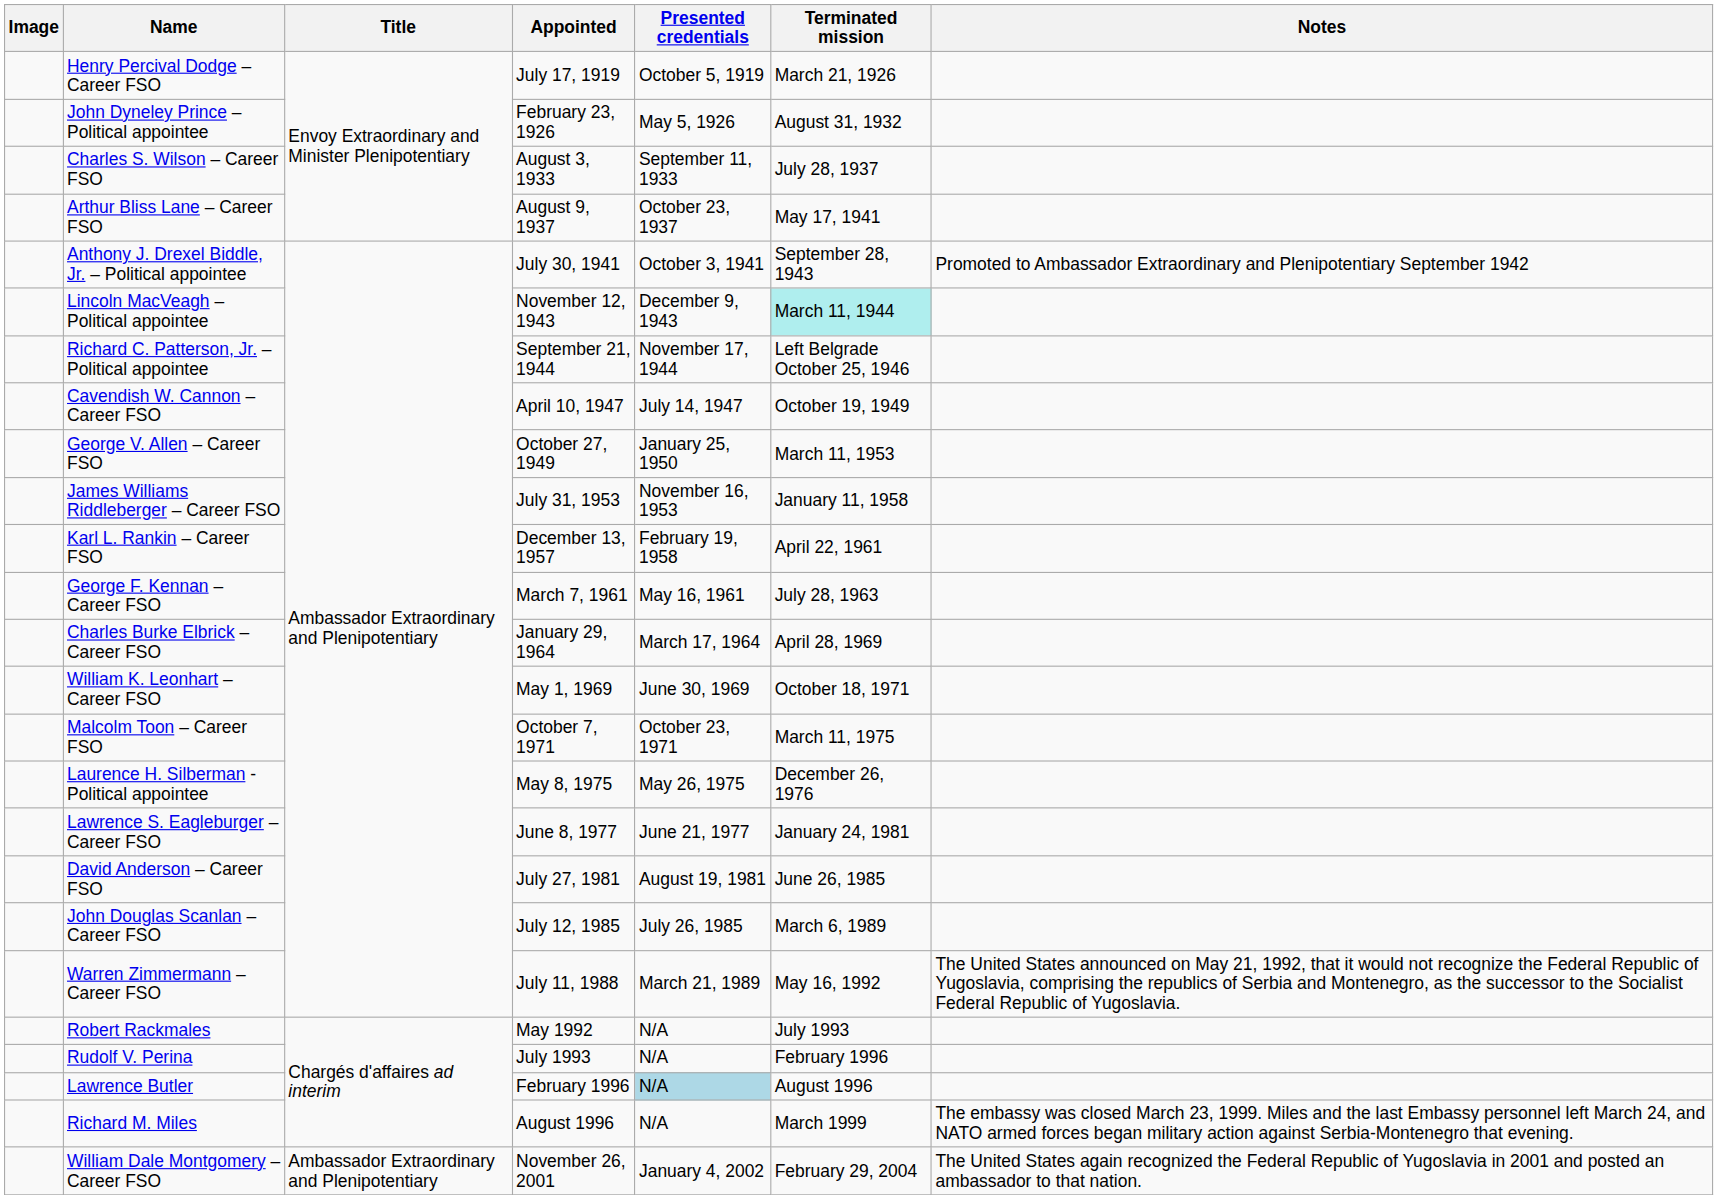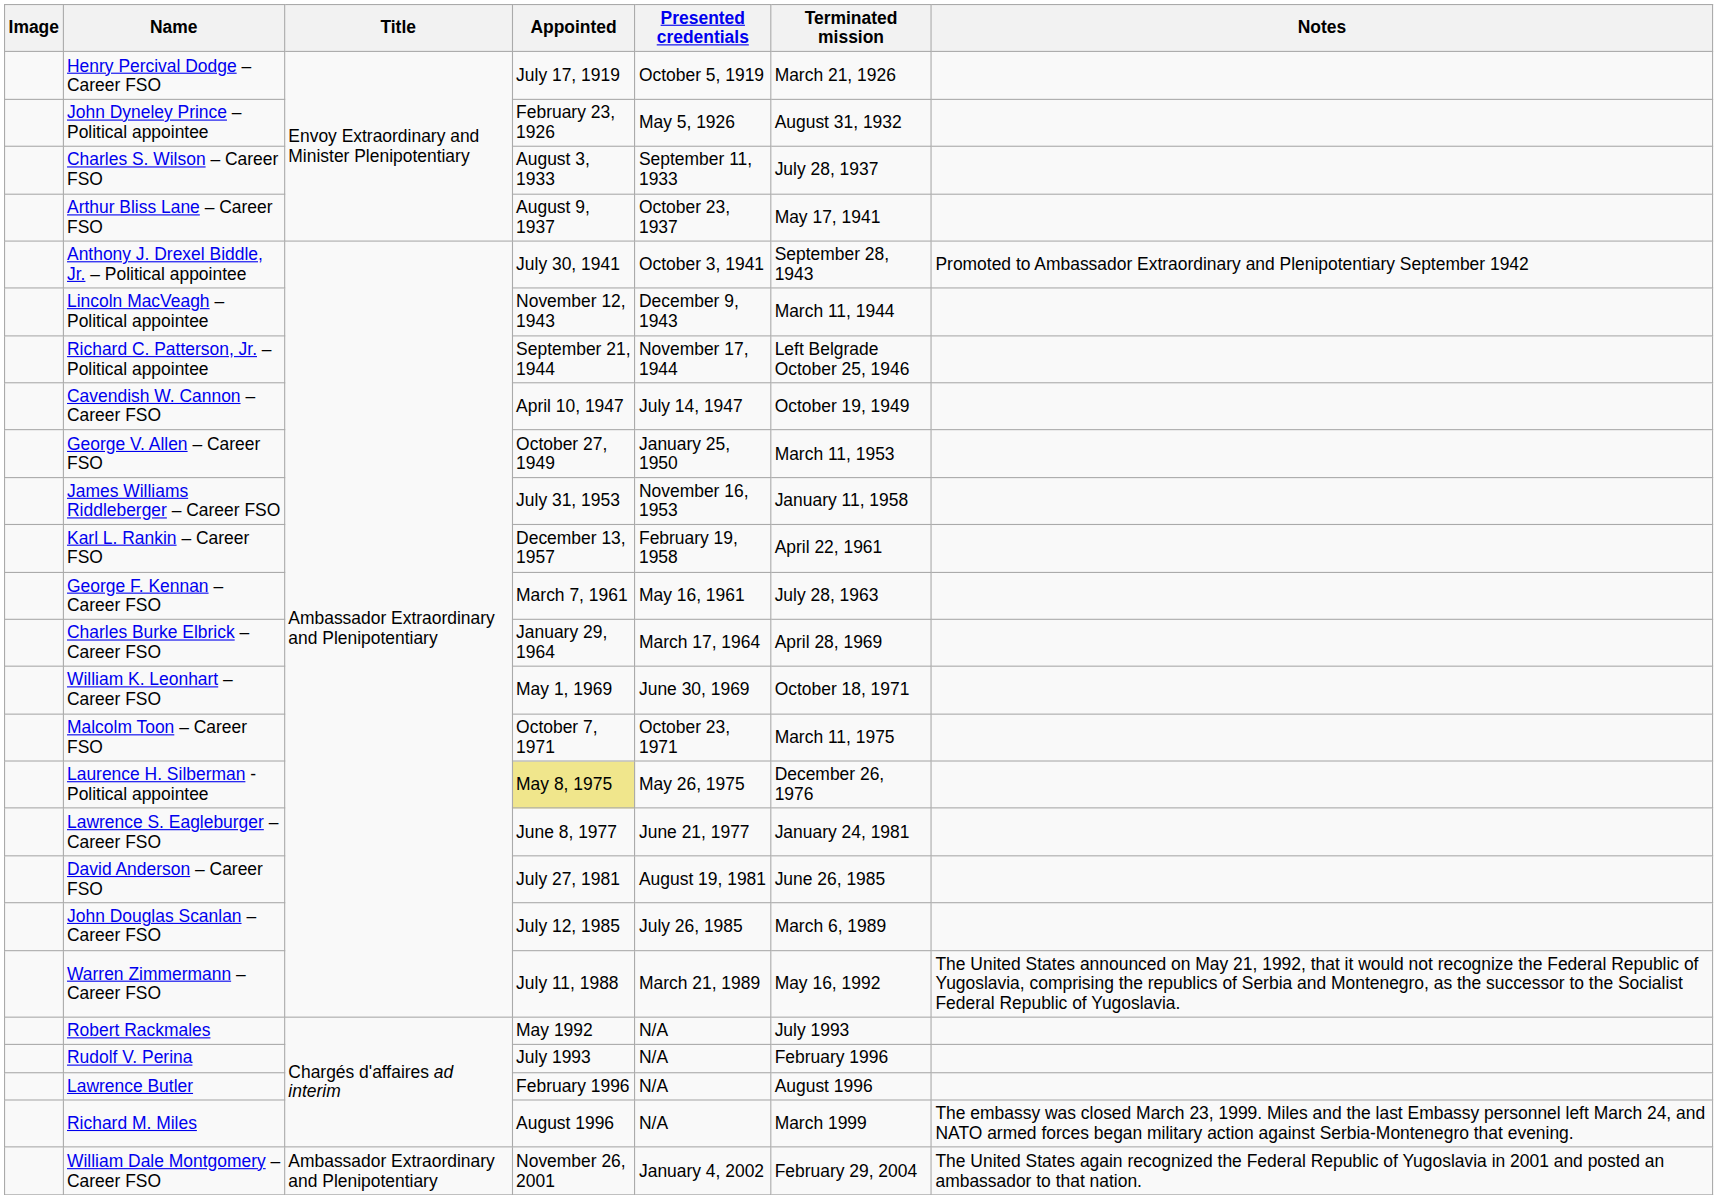(835, 311) paleturquoise background -> (835, 311) no background
(564, 784) no background -> (564, 784) khaki background
(654, 1086) lightblue background -> (654, 1086) no background
